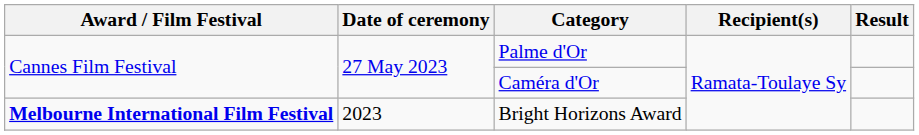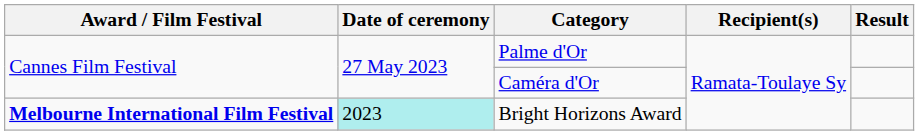(362, 113) no background -> (362, 113) paleturquoise background
